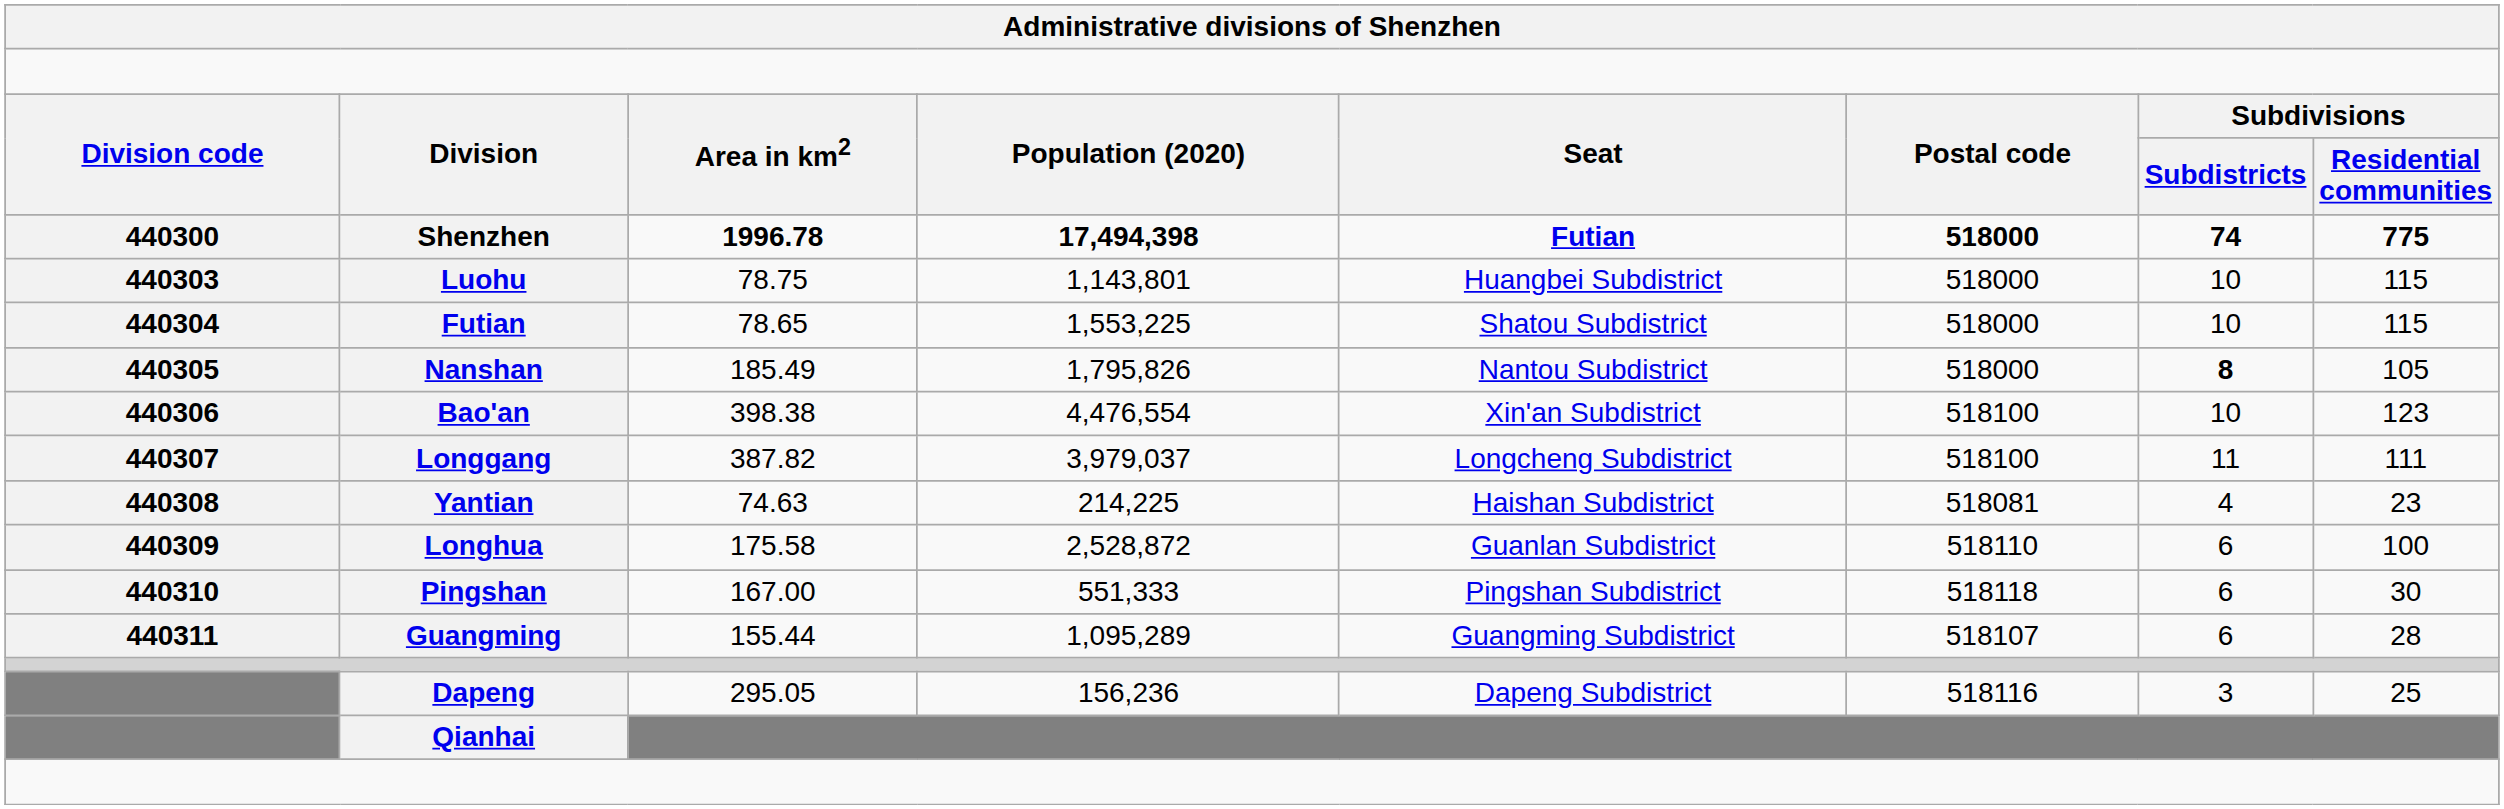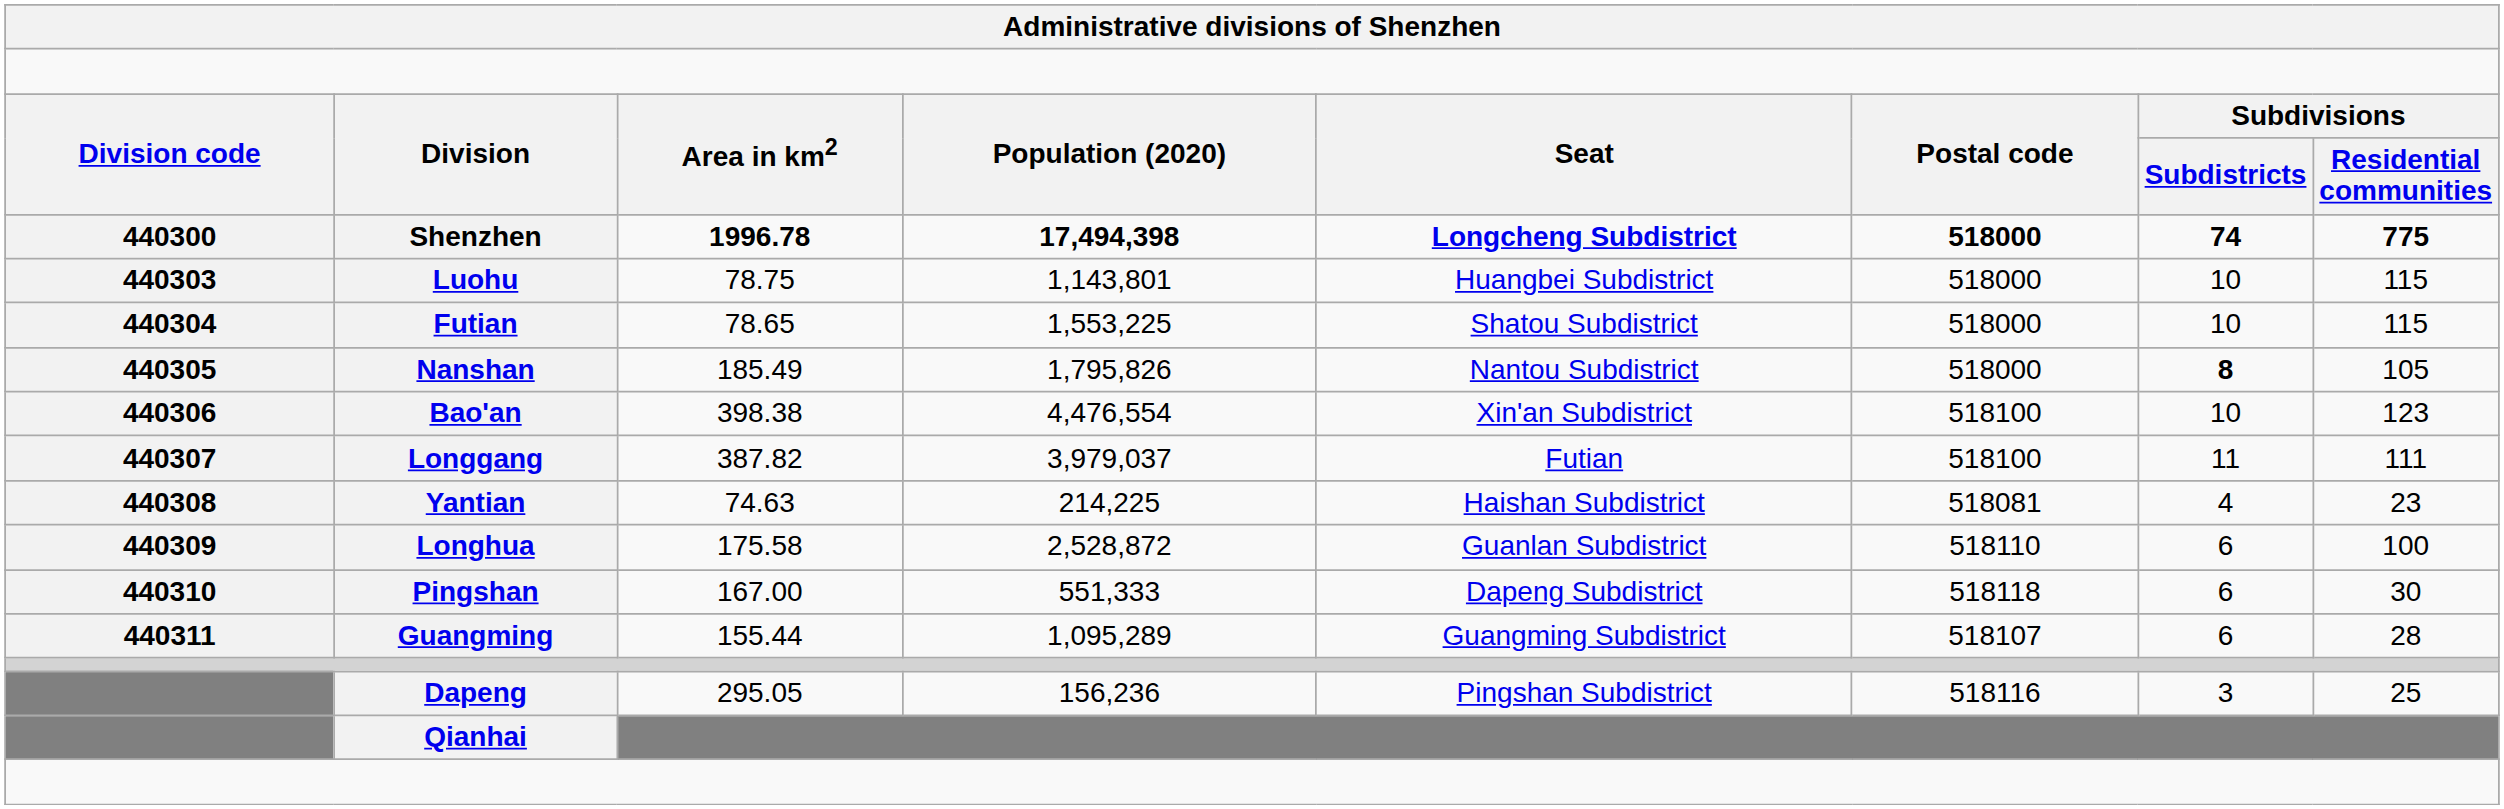(1593, 235) Futian -> (1584, 235) Longcheng Subdistrict
(1593, 457) Longcheng Subdistrict -> (1584, 457) Futian
(1593, 591) Pingshan Subdistrict -> (1584, 591) Dapeng Subdistrict
(1593, 692) Dapeng Subdistrict -> (1584, 692) Pingshan Subdistrict
